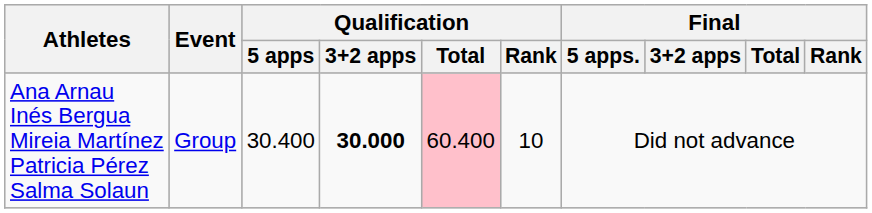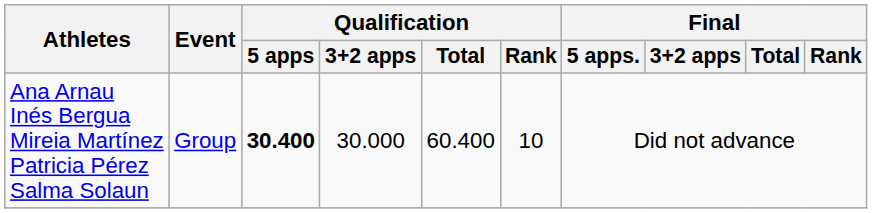(281, 141) normal -> (281, 141) bold
(371, 141) bold -> (371, 141) normal
(461, 141) pink background -> (461, 141) no background
